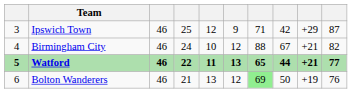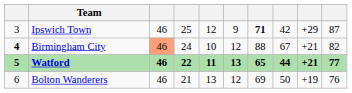(260, 29) normal -> (260, 29) bold
(17, 46) normal -> (17, 46) bold
(162, 46) no background -> (162, 46) lightsalmon background
(260, 79) lightgreen background -> (260, 79) no background
